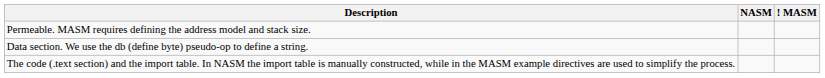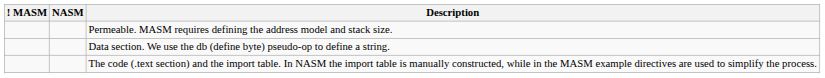columns swapped: (797, 13) <-> (371, 13)
